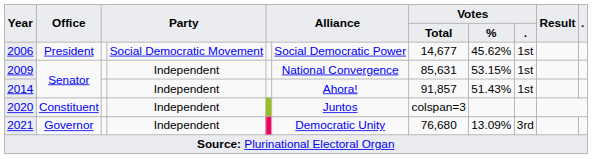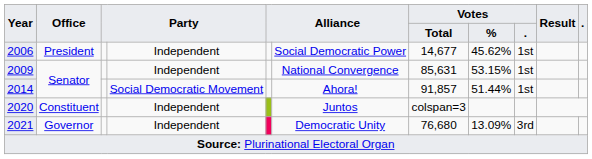(186, 51) Social Democratic Movement -> (186, 51) Independent
(186, 89) Independent -> (186, 89) Social Democratic Movement
(491, 89) 51.43% -> (491, 89) 51.44%
